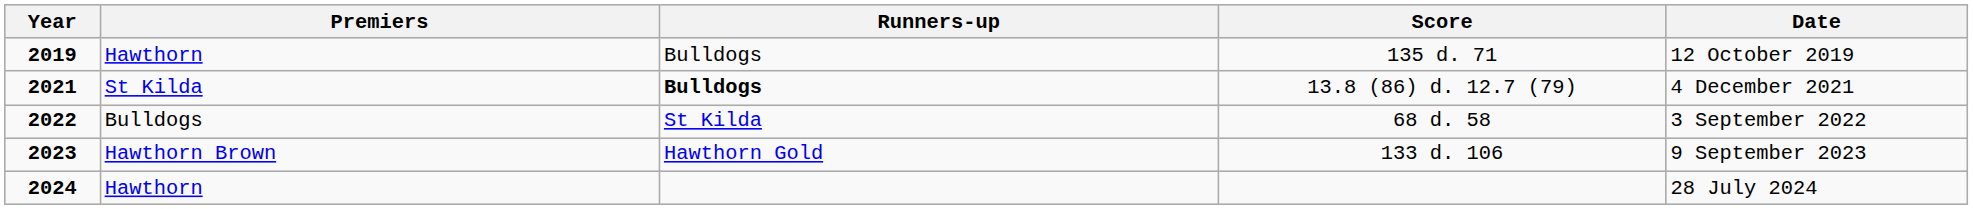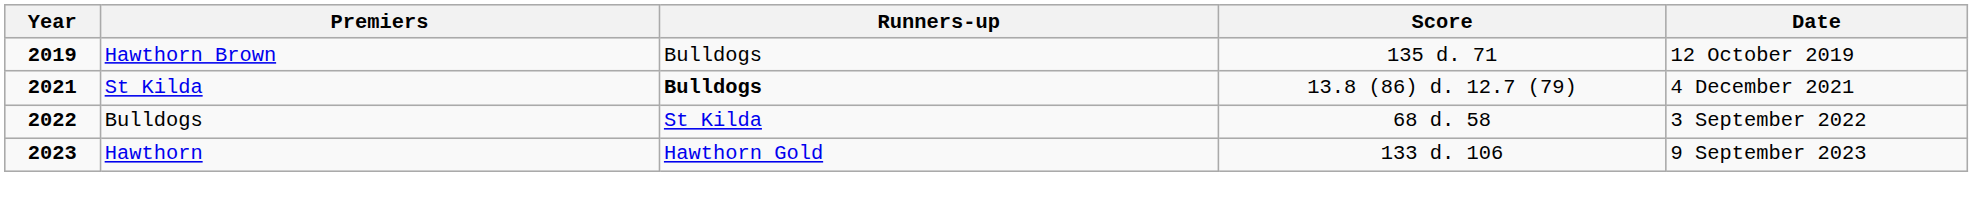(154, 55) Hawthorn -> (190, 55) Hawthorn Brown
(190, 154) Hawthorn Brown -> (154, 154) Hawthorn
- row: (52, 188)
